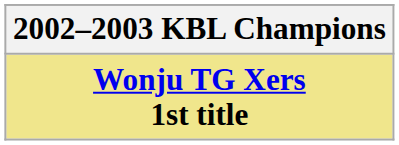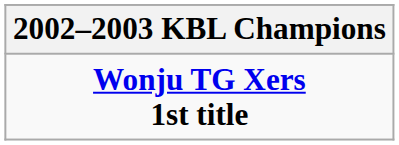(199, 96) khaki background -> (199, 96) no background
